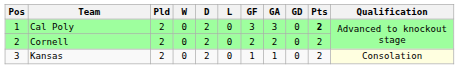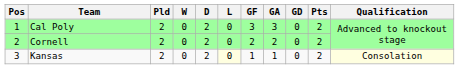(320, 27) bold -> (320, 27) normal
(229, 56) no background -> (229, 56) lightyellow background
